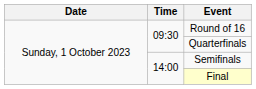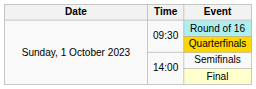(218, 28) no background -> (218, 28) paleturquoise background
(218, 44) no background -> (218, 44) gold background
